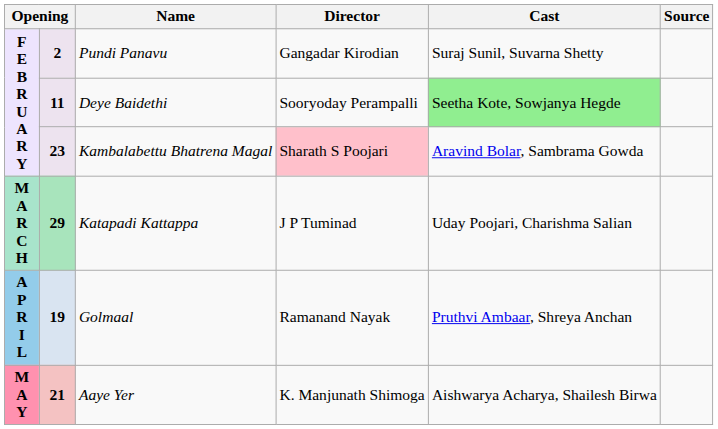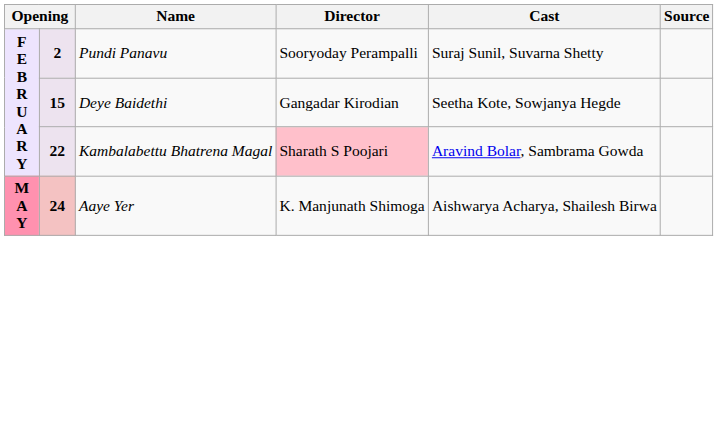(339, 53) Gangadar Kirodian -> (349, 53) Sooryoday Perampalli
(57, 102) 11 -> (57, 102) 15
(349, 102) Sooryoday Perampalli -> (339, 102) Gangadar Kirodian
(526, 102) lightgreen background -> (526, 102) no background
(57, 151) 23 -> (57, 151) 22
- row: (139, 223)
- row: (106, 317)
(57, 394) 21 -> (57, 205) 24
